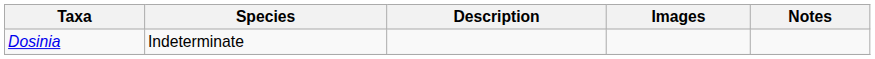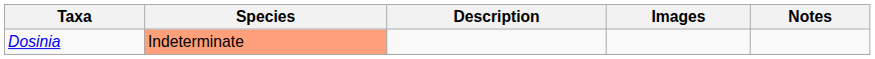(196, 41) no background -> (196, 41) lightsalmon background
